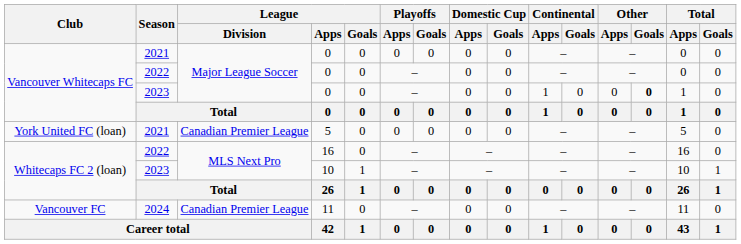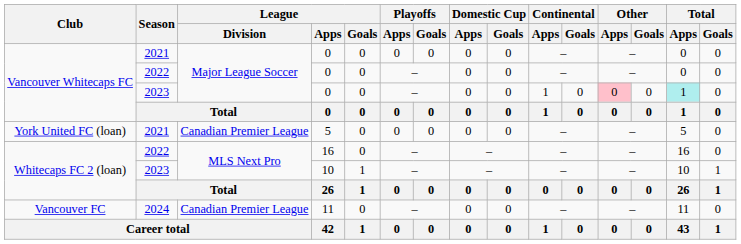(614, 92) no background -> (614, 92) pink background
(649, 92) bold -> (649, 92) normal
(683, 92) no background -> (683, 92) paleturquoise background
